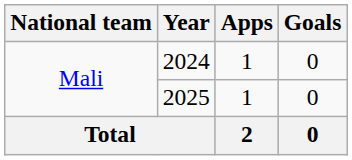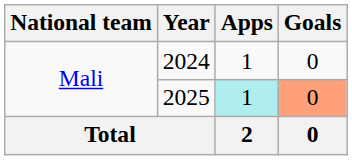(247, 97) no background -> (247, 97) paleturquoise background
(313, 97) no background -> (313, 97) lightsalmon background
